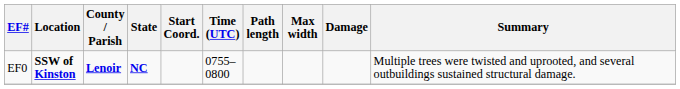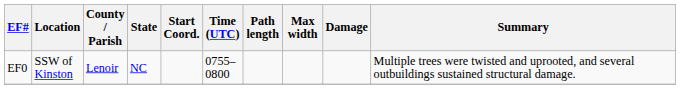(55, 67) bold -> (54, 67) normal
(104, 67) bold -> (102, 67) normal
(139, 67) bold -> (139, 67) normal
